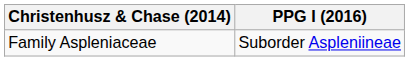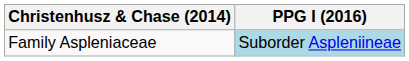(320, 42) no background -> (320, 42) lightblue background
